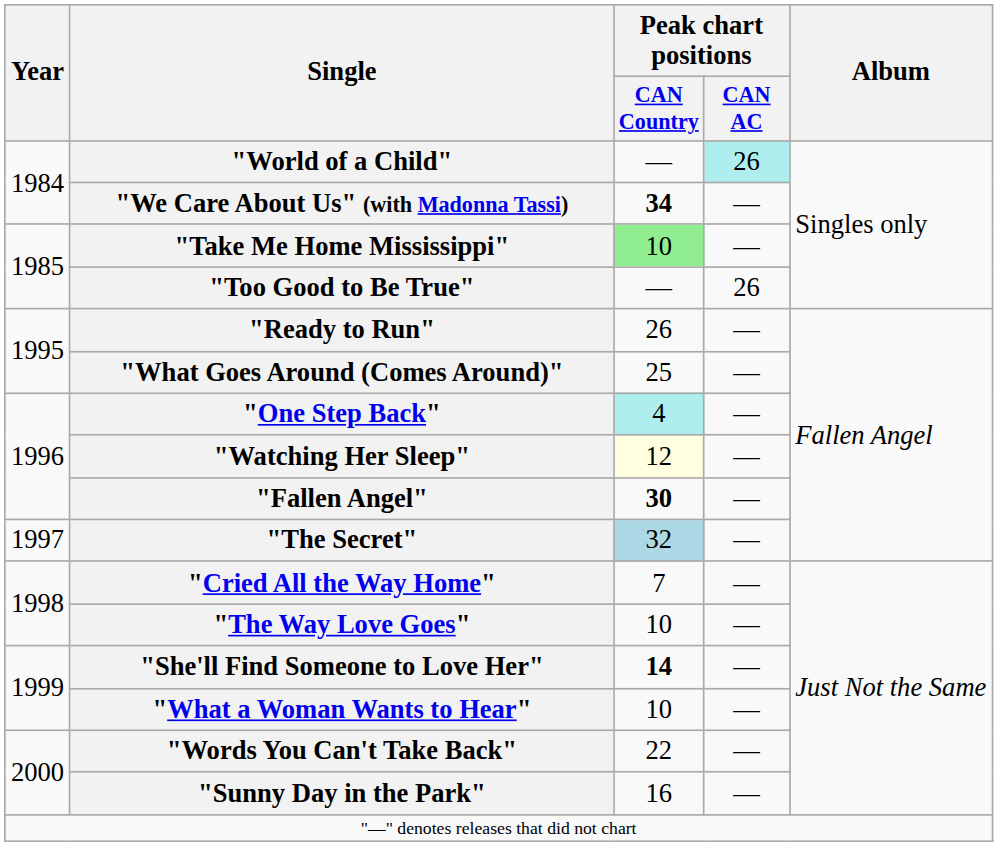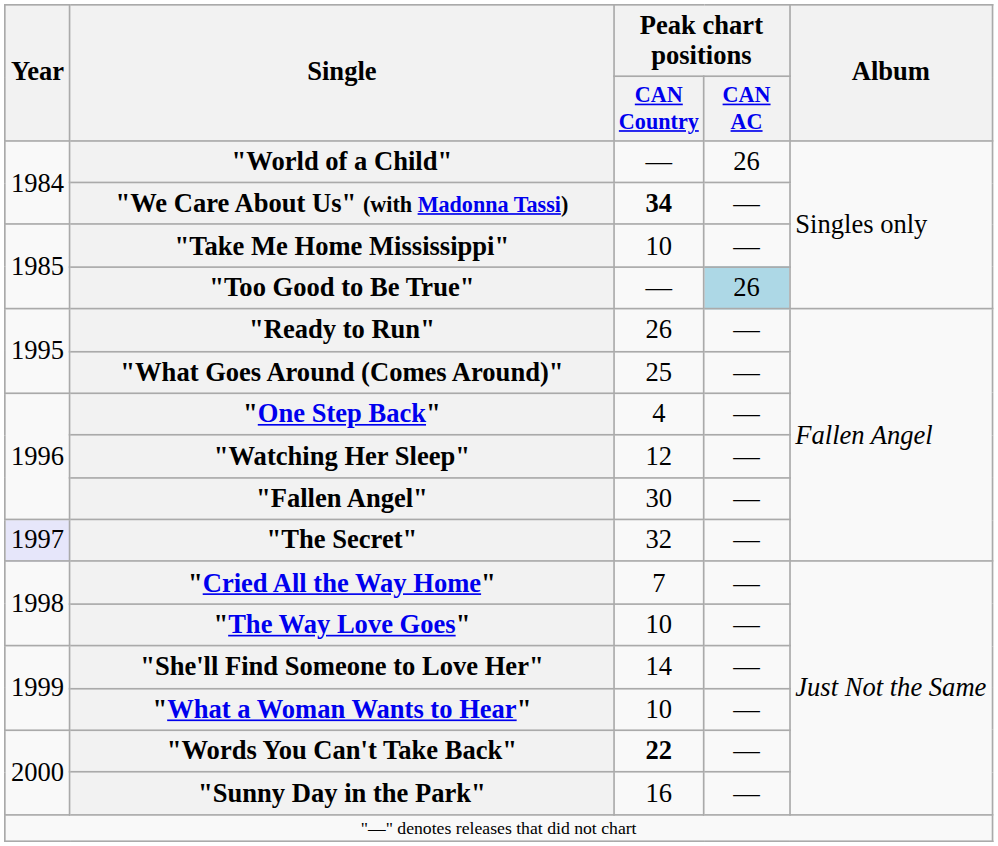(747, 161) paleturquoise background -> (747, 161) no background
(659, 245) lightgreen background -> (659, 245) no background
(747, 287) no background -> (747, 287) lightblue background
(659, 413) paleturquoise background -> (659, 413) no background
(659, 456) lightyellow background -> (659, 456) no background
(659, 498) bold -> (659, 498) normal
(38, 540) no background -> (38, 540) lavender background
(659, 540) lightblue background -> (659, 540) no background
(659, 666) bold -> (659, 666) normal
(659, 750) normal -> (659, 750) bold
